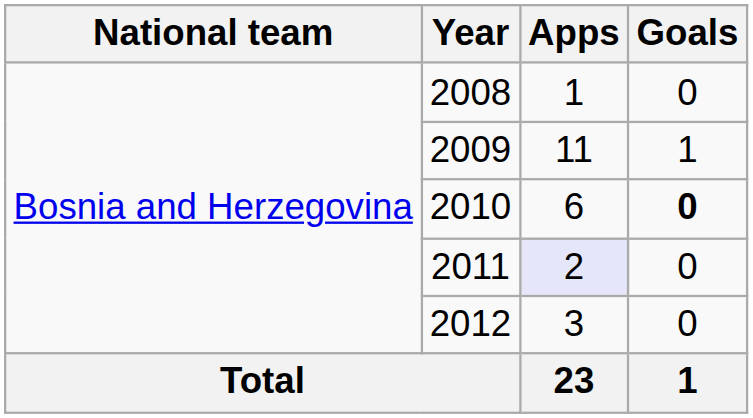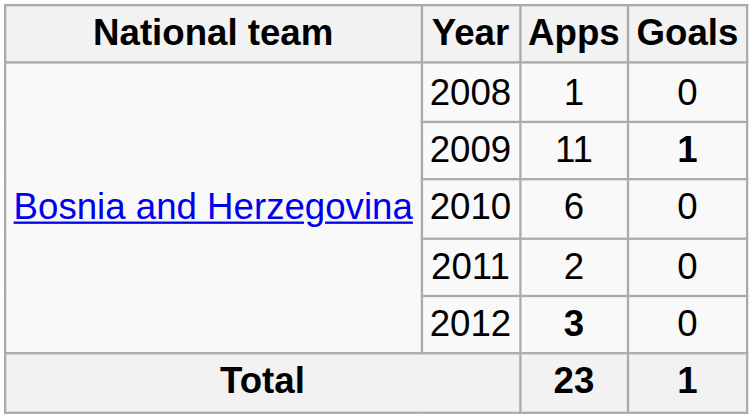(688, 149) normal -> (688, 149) bold
(688, 207) bold -> (688, 207) normal
(574, 265) lavender background -> (574, 265) no background
(574, 324) normal -> (574, 324) bold
